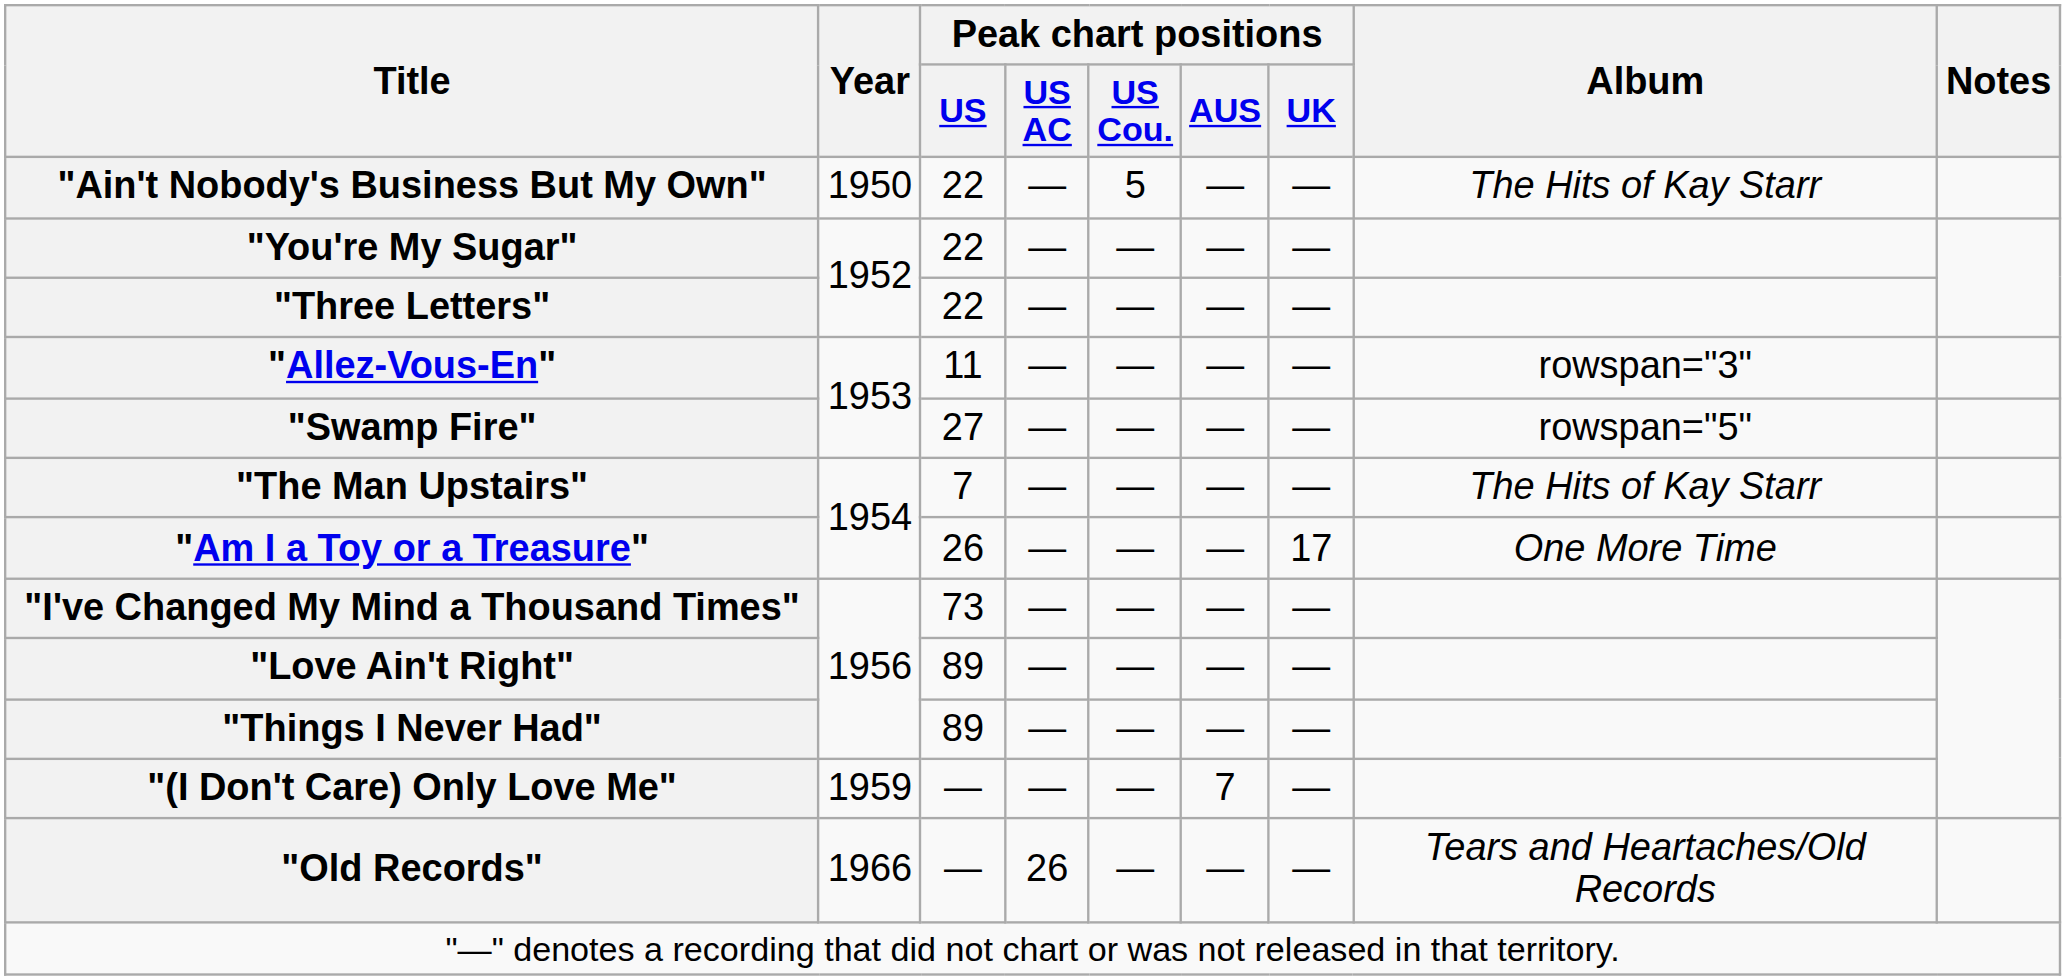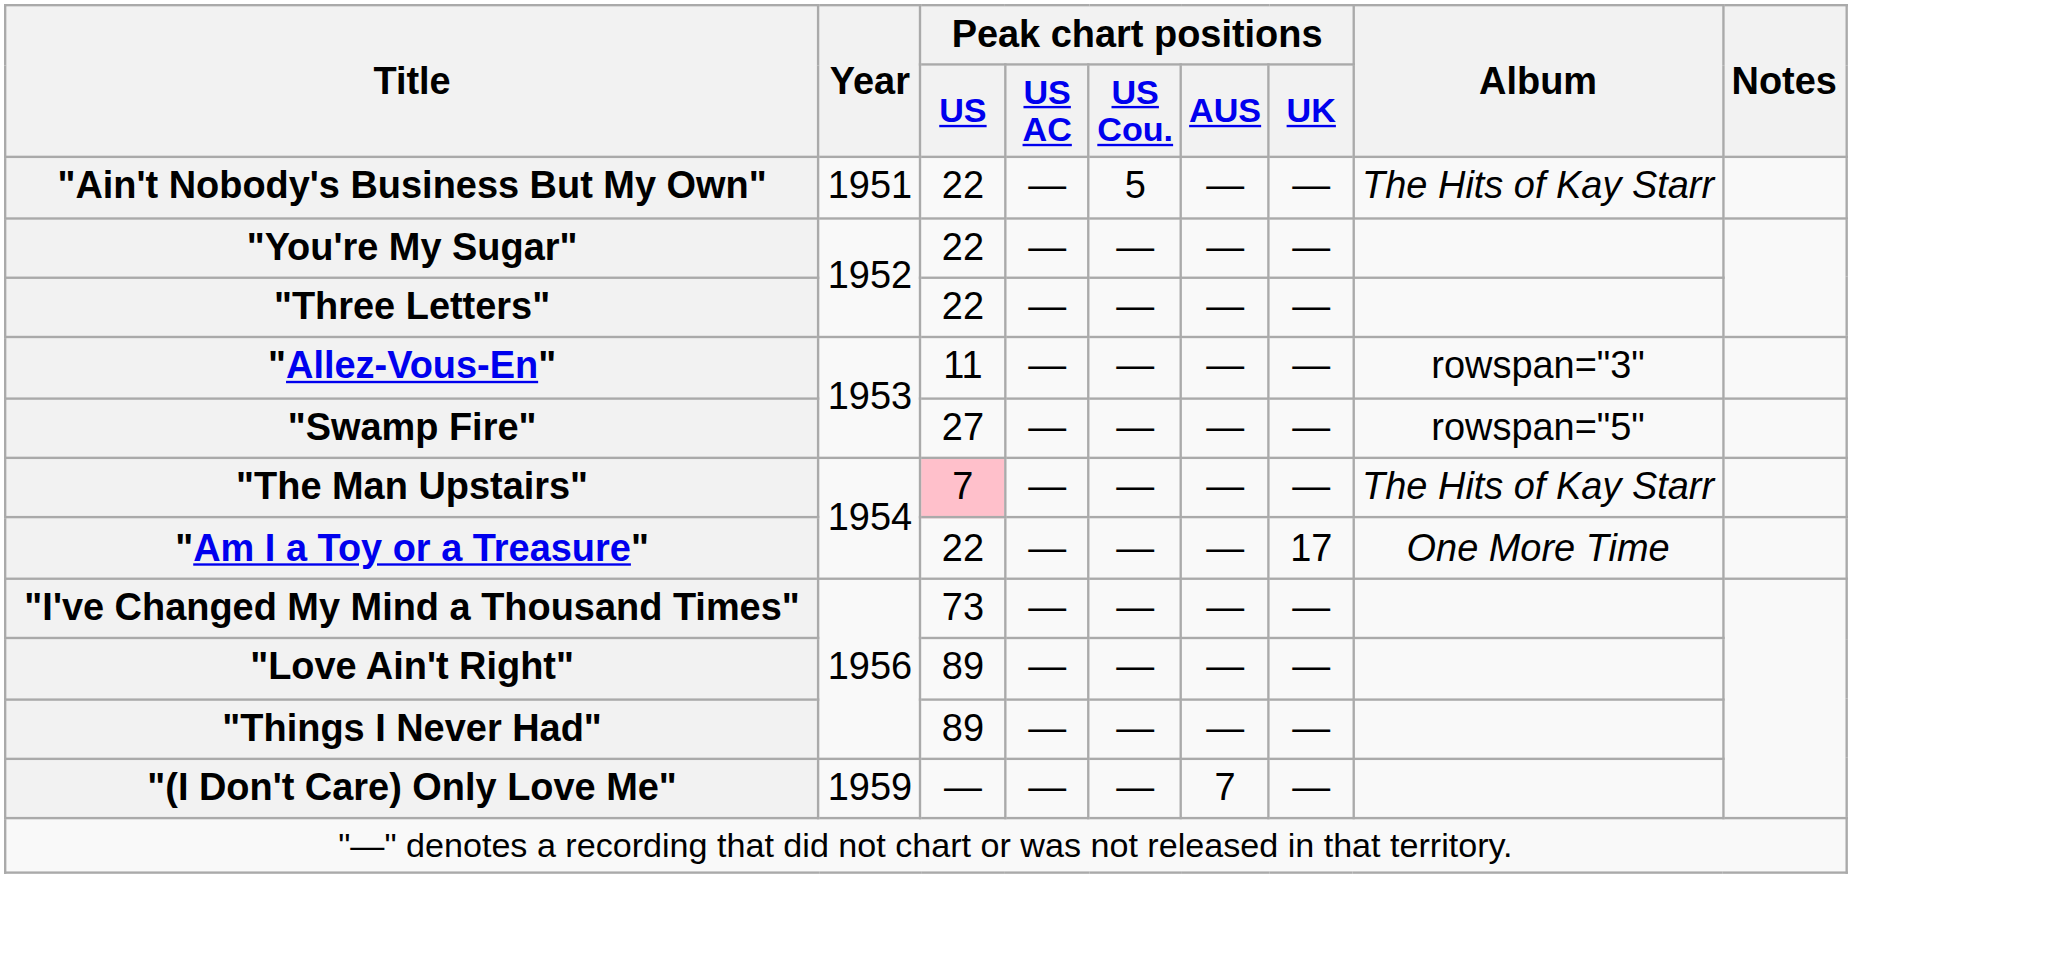(870, 186) 1950 -> (870, 186) 1951
(963, 487) no background -> (963, 487) pink background
(963, 547) 26 -> (963, 547) 22
- row: (412, 869)
